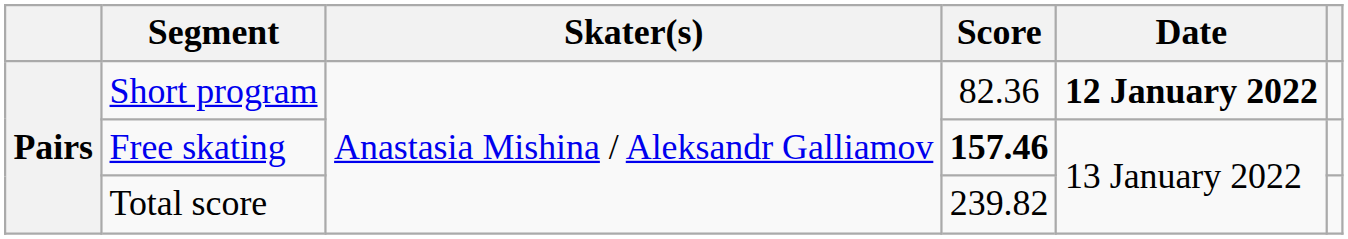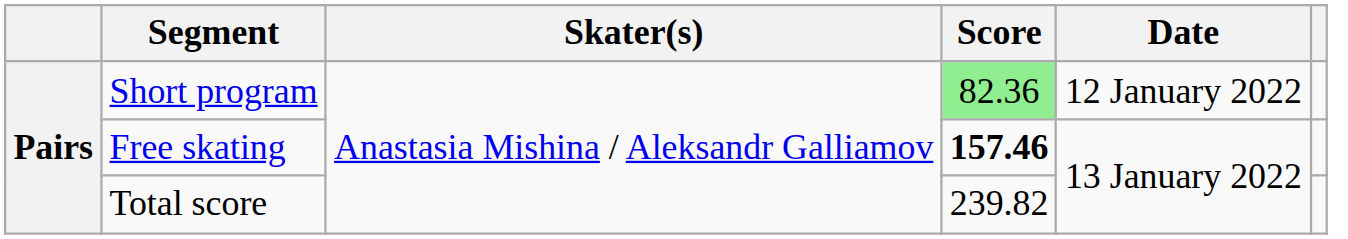(999, 89) no background -> (999, 89) lightgreen background
(1191, 89) bold -> (1183, 89) normal
